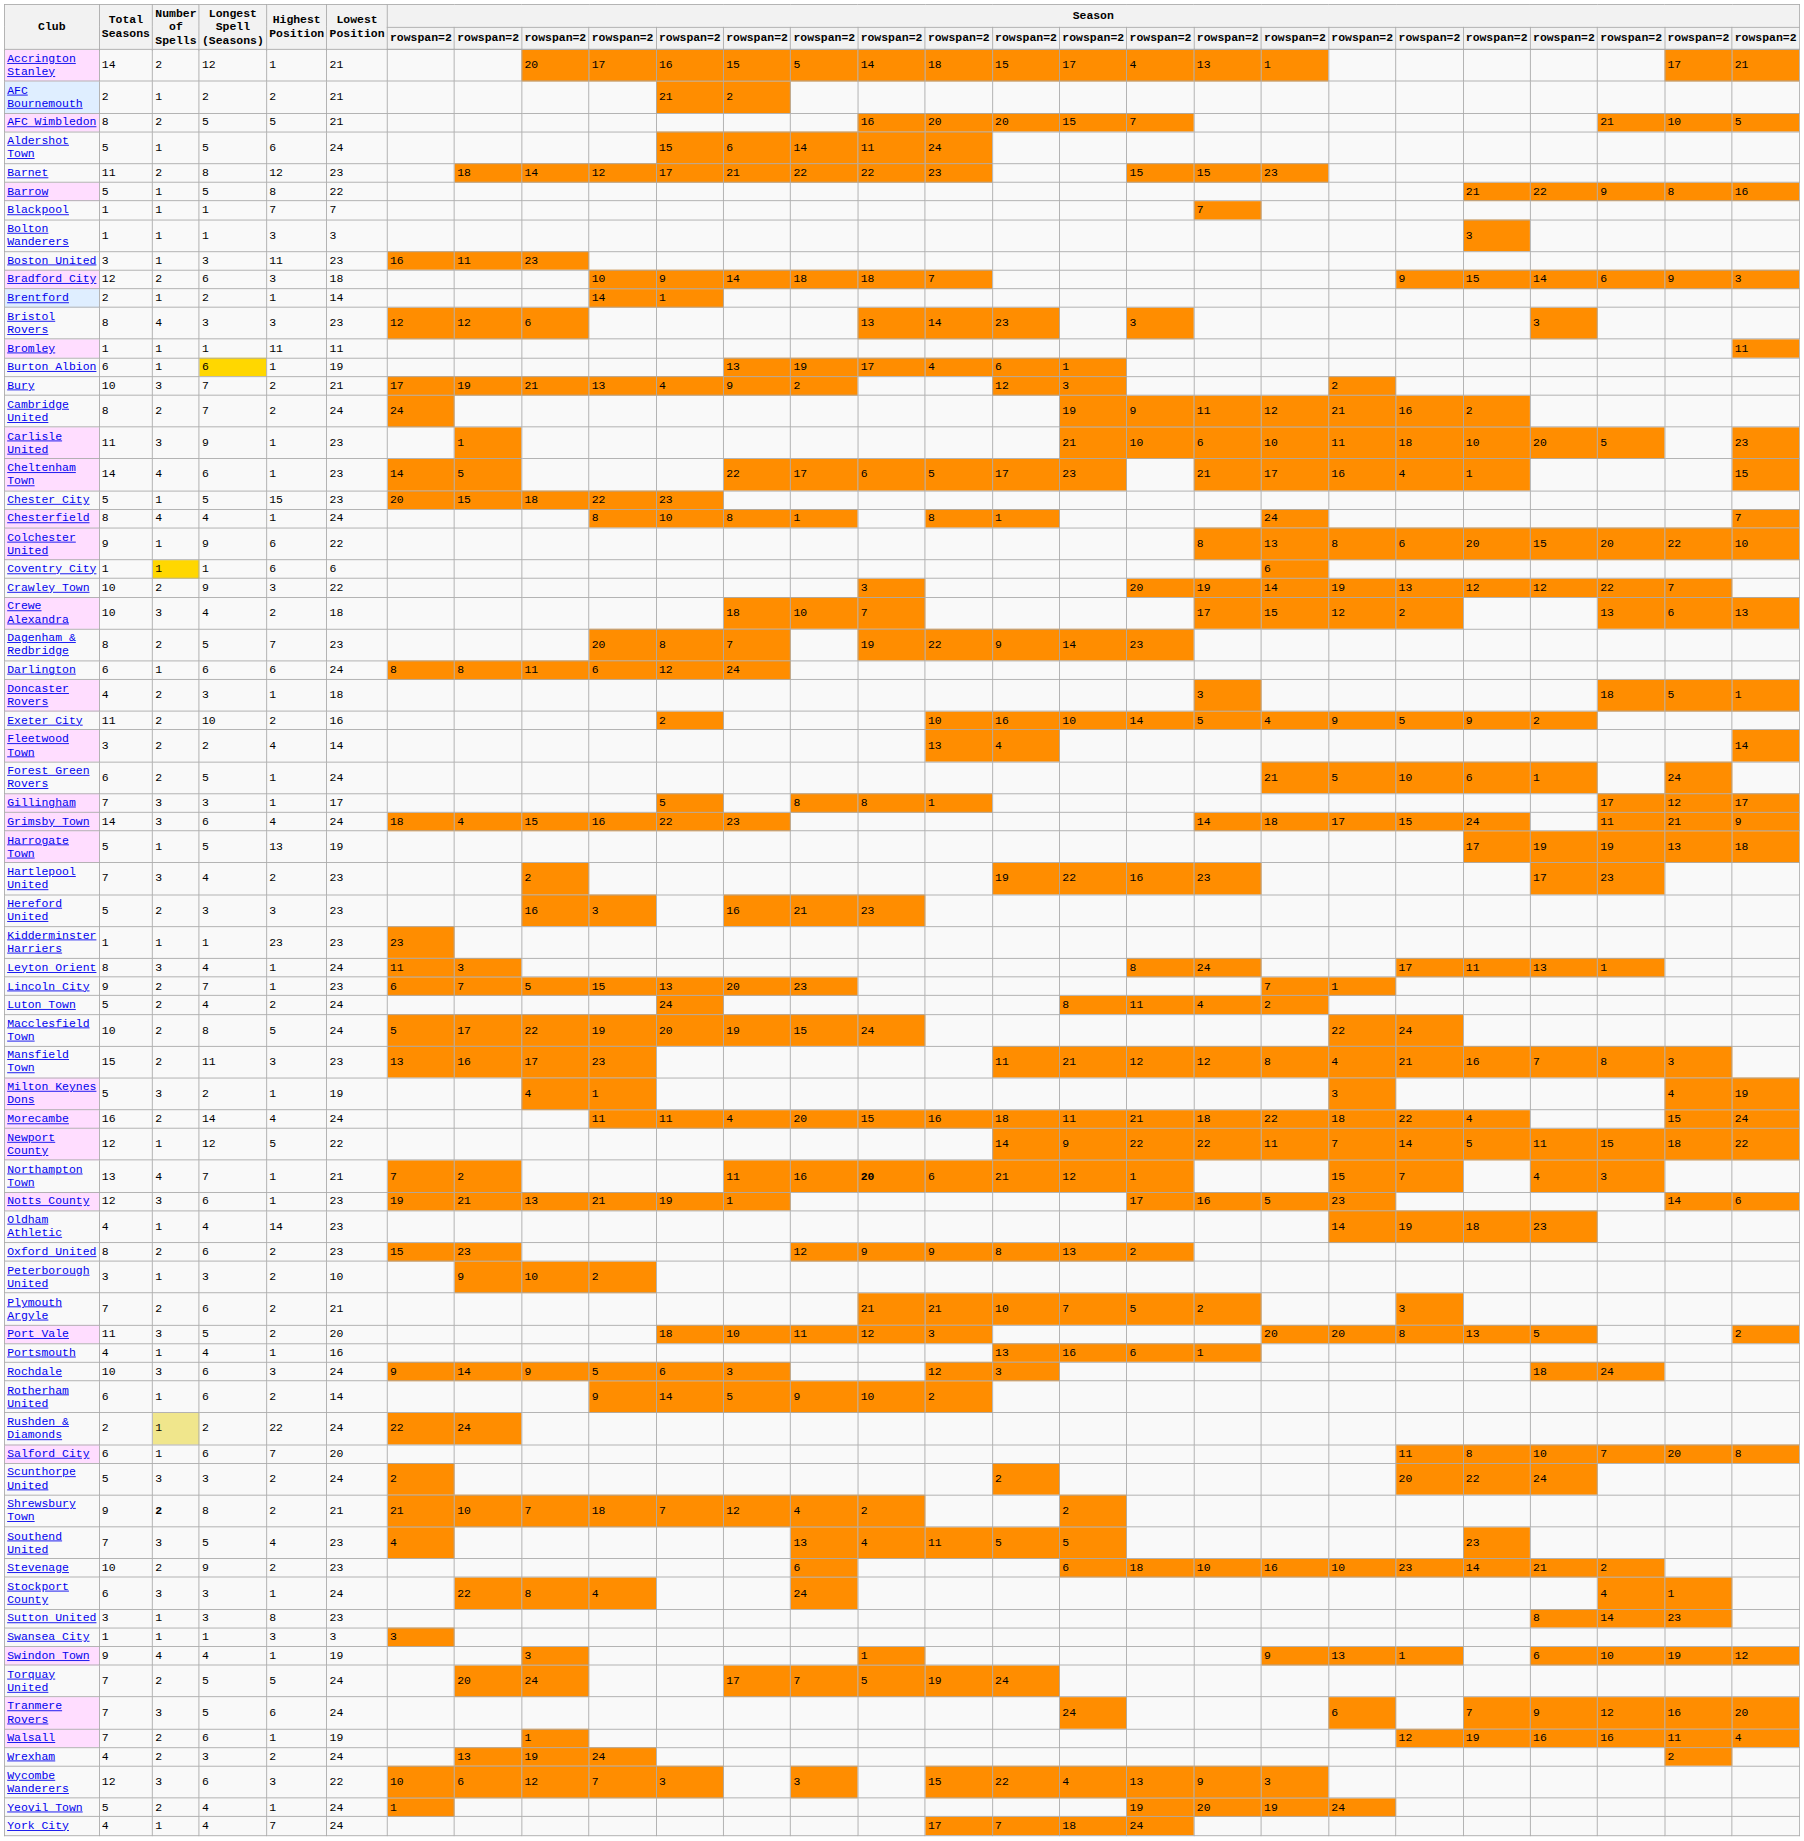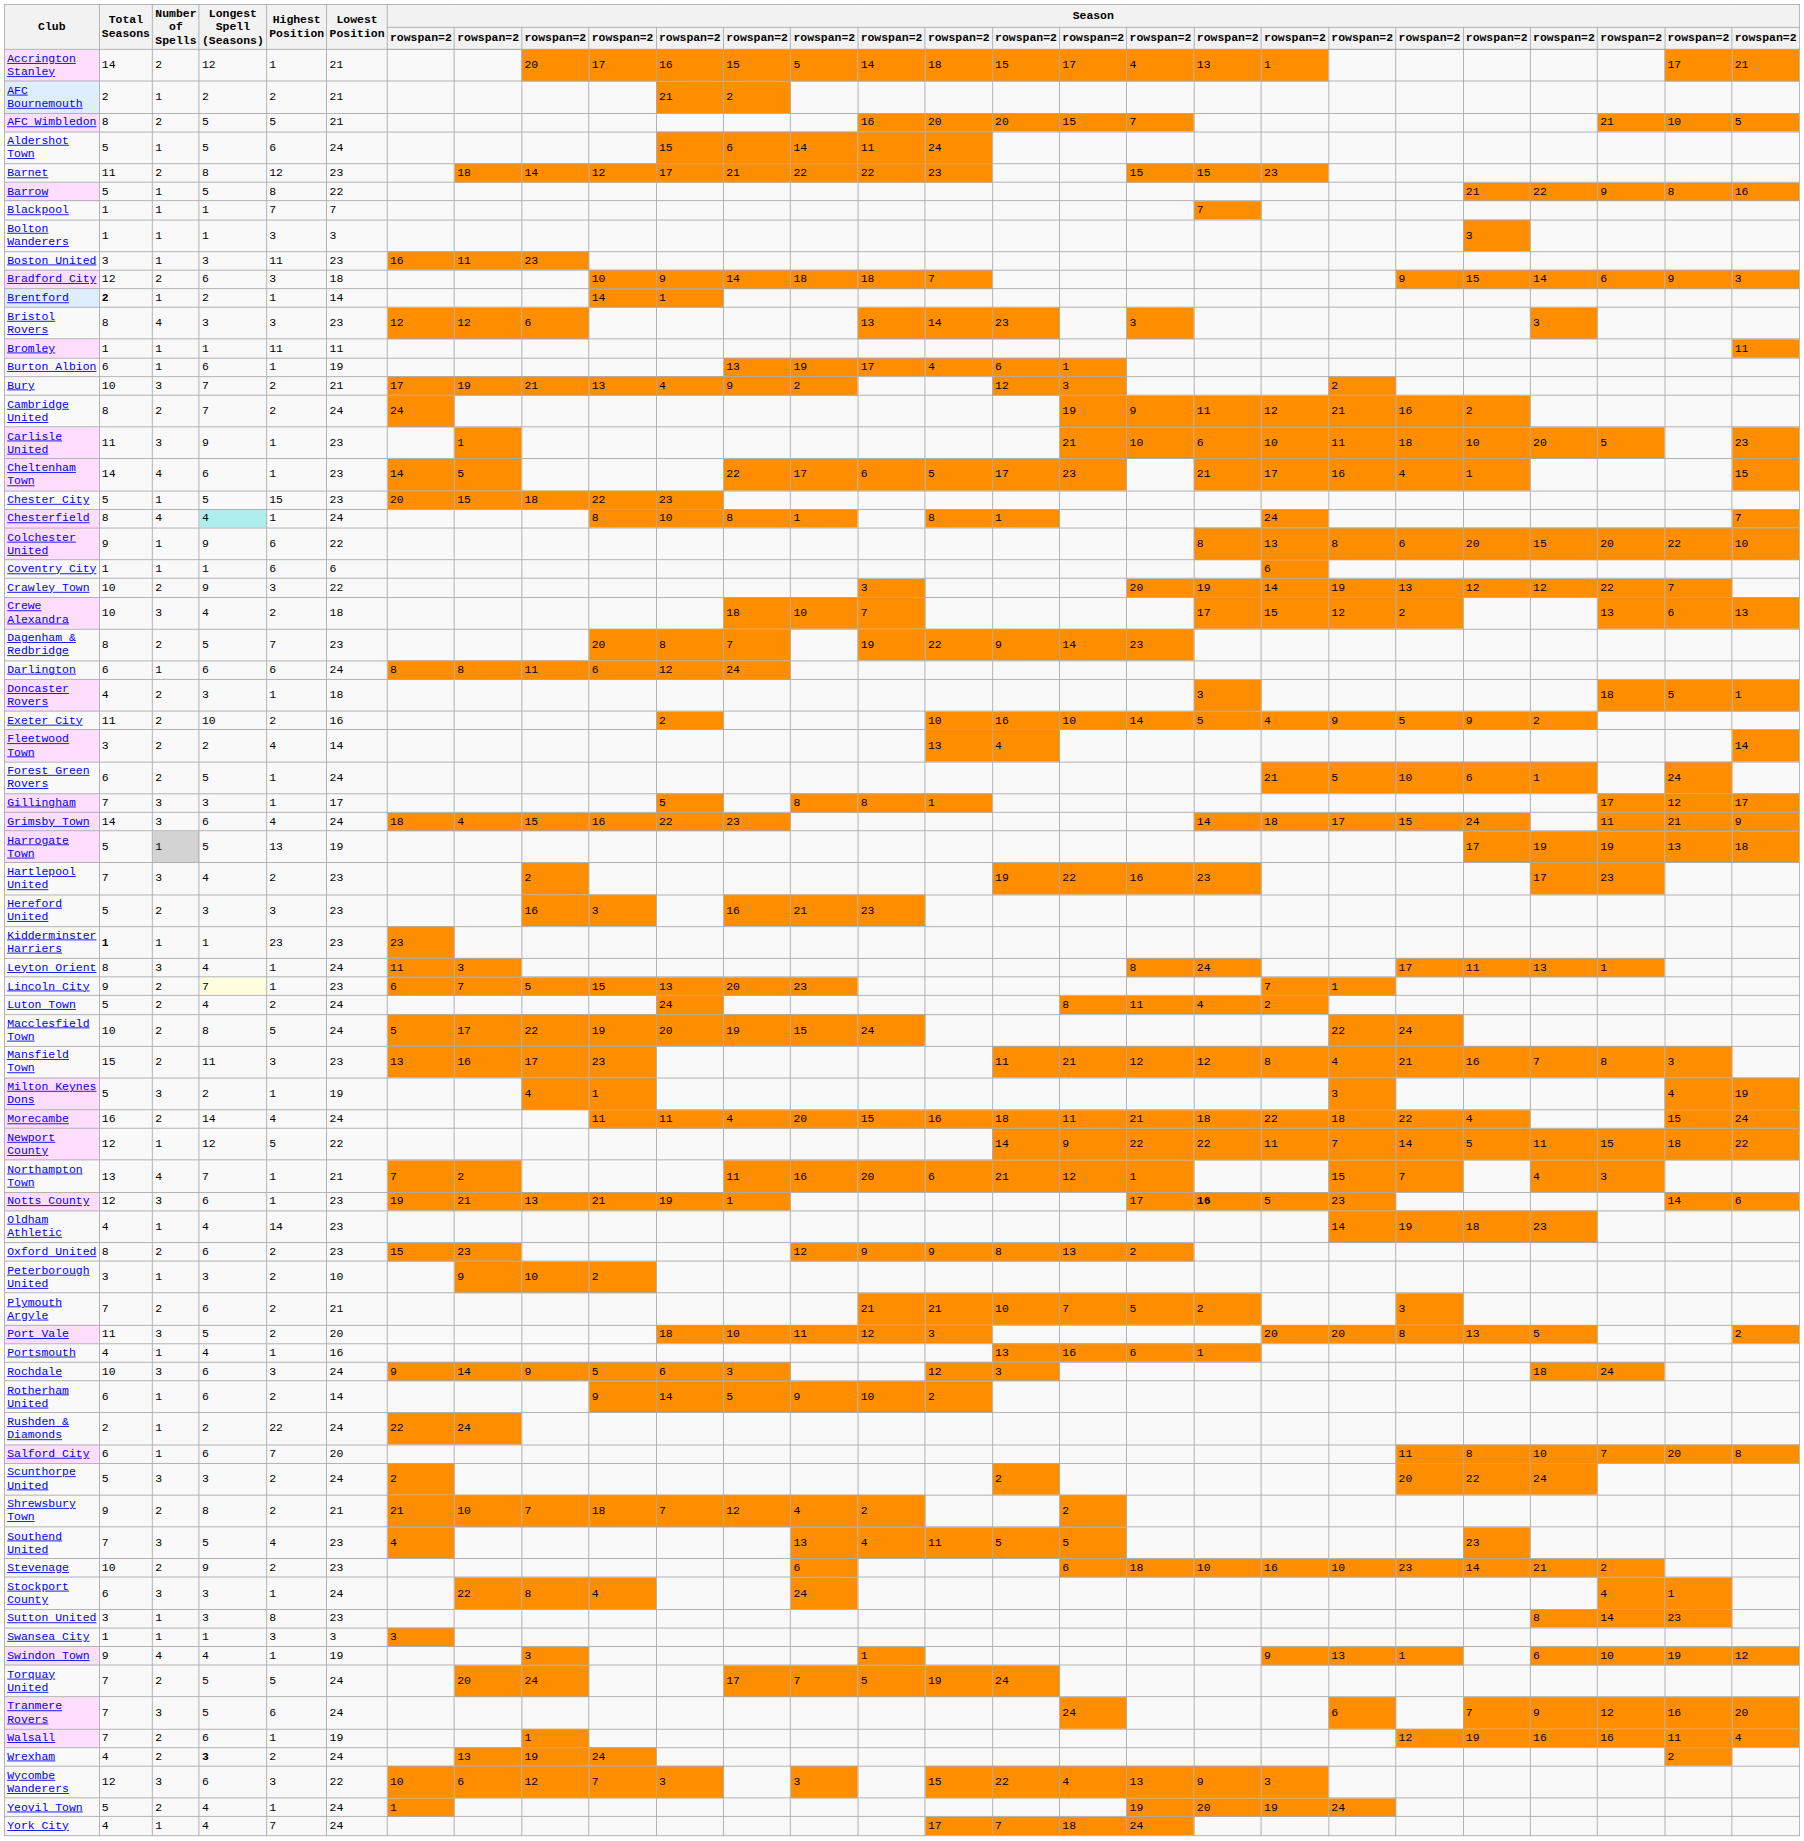(105, 298) normal -> (105, 298) bold
(205, 367) gold background -> (205, 367) no background
(205, 519) no background -> (205, 519) paleturquoise background
(159, 569) gold background -> (159, 569) no background
(159, 847) no background -> (159, 847) lightgrey background
(105, 942) normal -> (105, 942) bold
(205, 986) no background -> (205, 986) lightyellow background
(868, 1176) bold -> (868, 1176) normal
(1204, 1201) normal -> (1204, 1201) bold
(159, 1429) khaki background -> (159, 1429) no background
(159, 1511) bold -> (159, 1511) normal
(205, 1757) normal -> (205, 1757) bold
